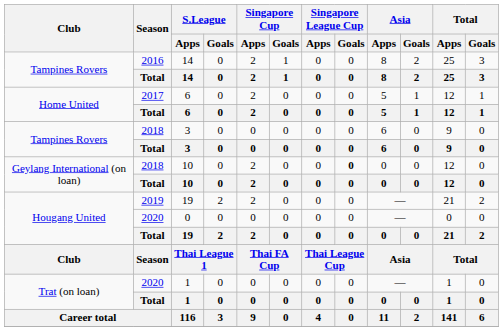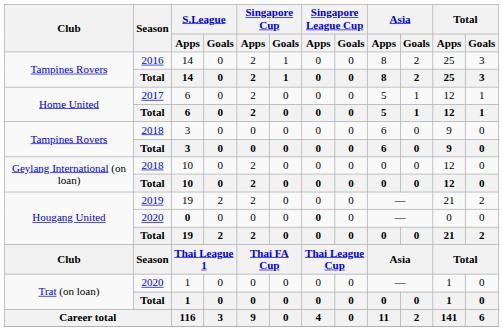(351, 165) bold -> (351, 165) normal
(188, 218) normal -> (188, 218) bold
(318, 218) normal -> (318, 218) bold
